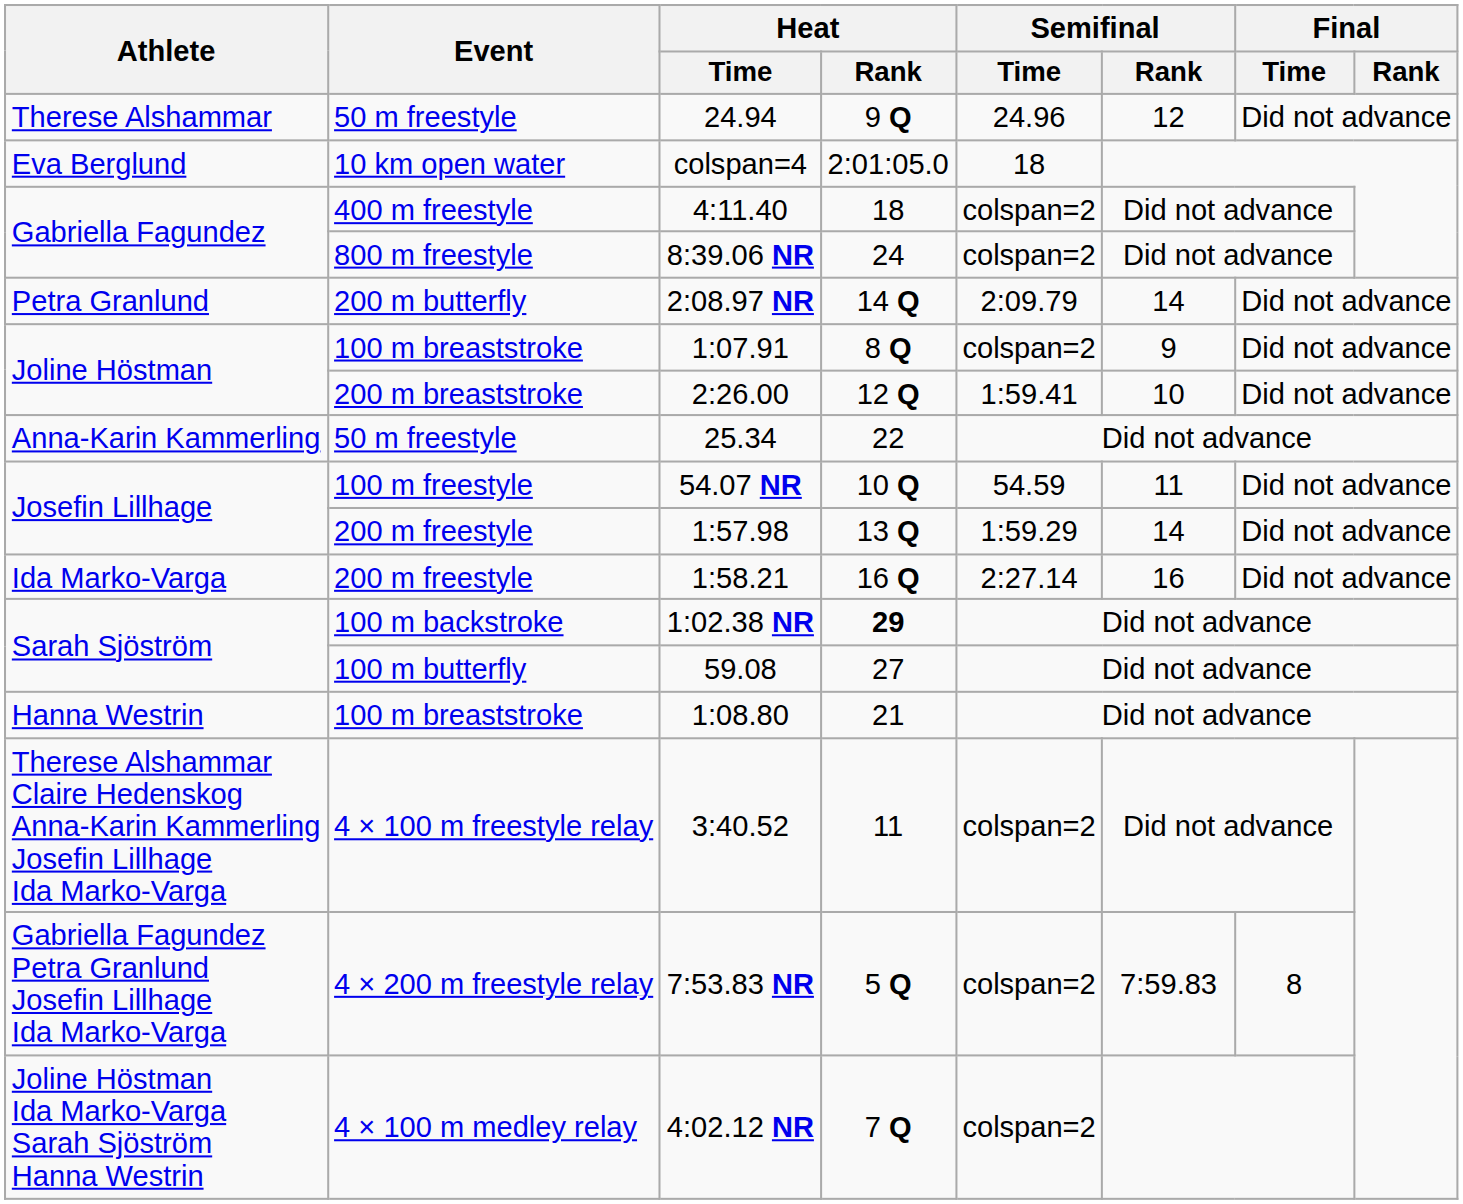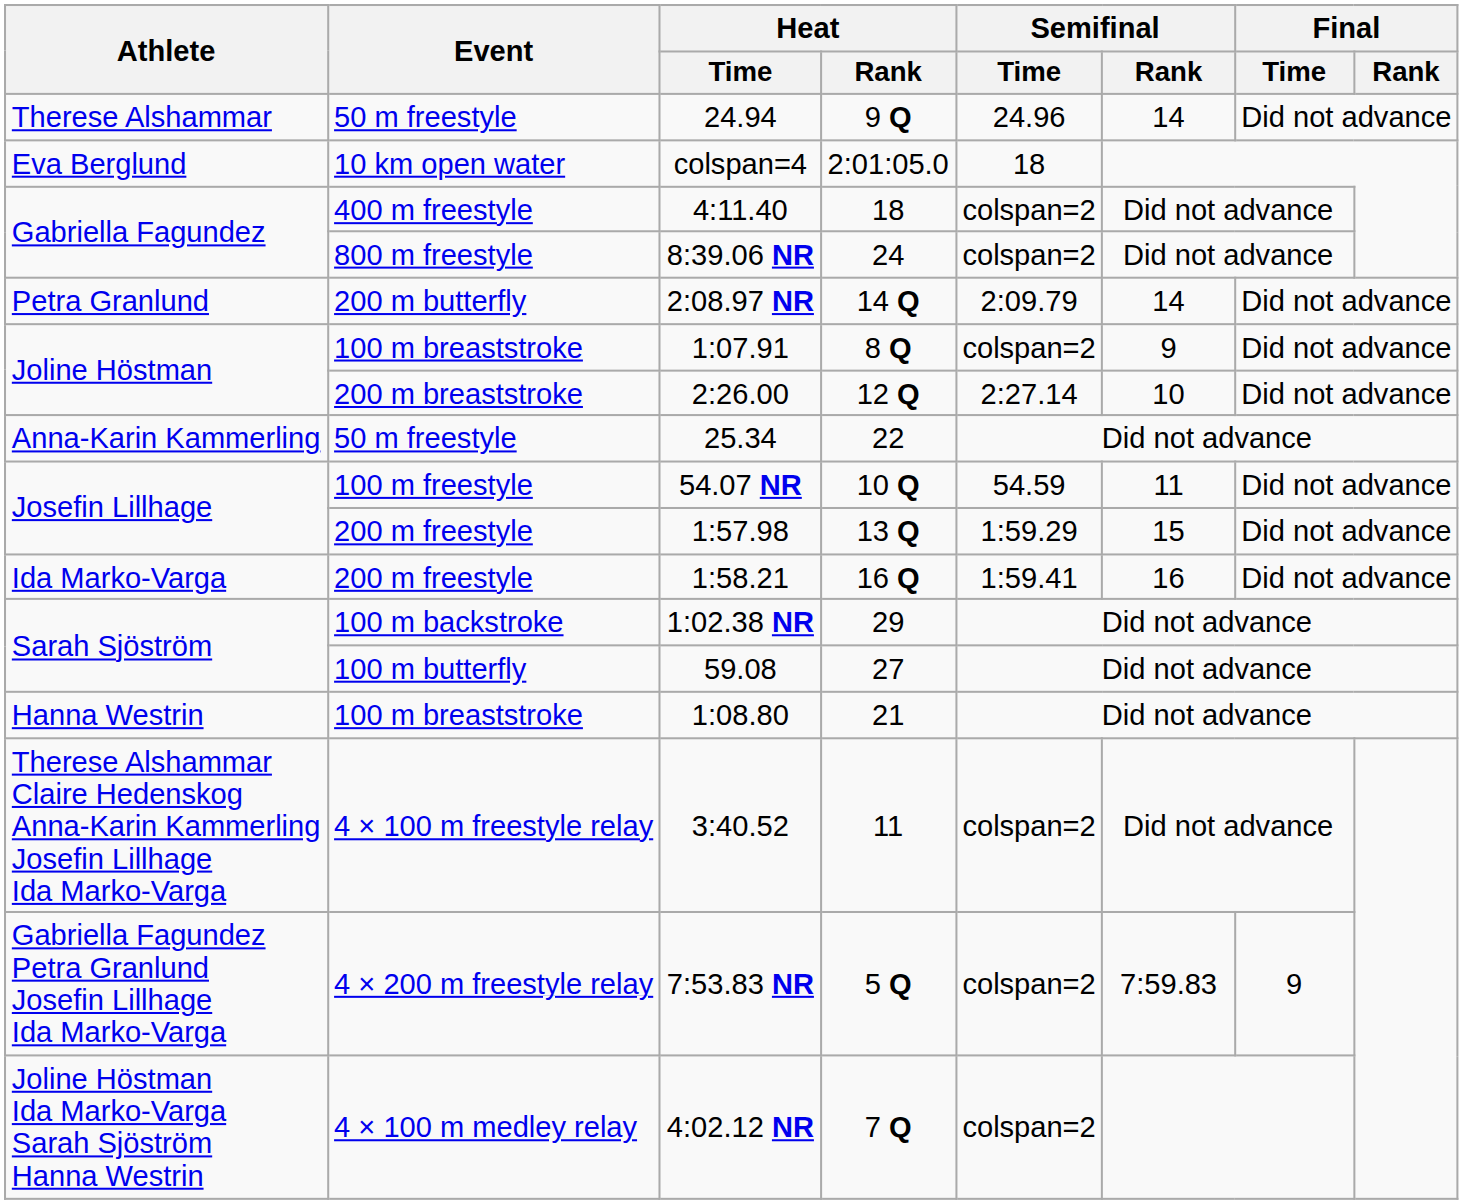(1169, 118) 12 -> (1169, 118) 14
(1029, 393) 1:59.41 -> (1029, 393) 2:27.14
(1169, 531) 14 -> (1169, 531) 15
(1029, 577) 2:27.14 -> (1029, 577) 1:59.41
(888, 623) bold -> (888, 623) normal
(1294, 985) 8 -> (1294, 985) 9
